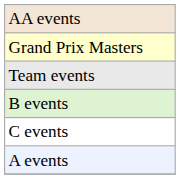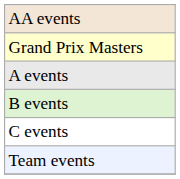(52, 75) Team events -> (38, 75) A events
(38, 160) A events -> (52, 160) Team events
